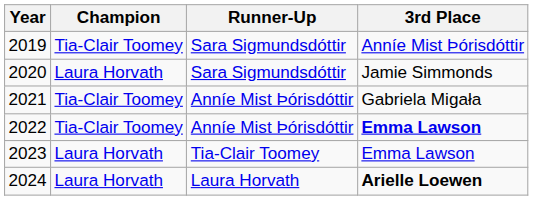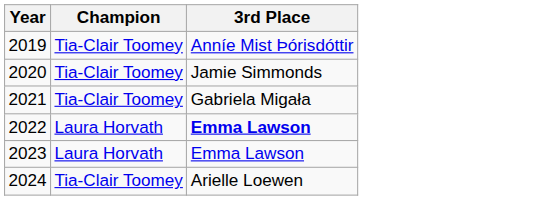- column: (272, 18)
(109, 72) Laura Horvath -> (119, 72) Tia-Clair Toomey
(119, 126) Tia-Clair Toomey -> (109, 126) Laura Horvath
(109, 181) Laura Horvath -> (119, 181) Tia-Clair Toomey
(422, 181) bold -> (247, 181) normal
